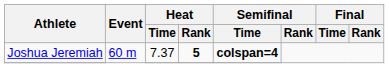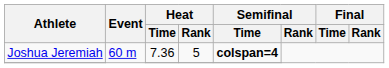(162, 53) 7.37 -> (162, 53) 7.36
(196, 53) bold -> (196, 53) normal
